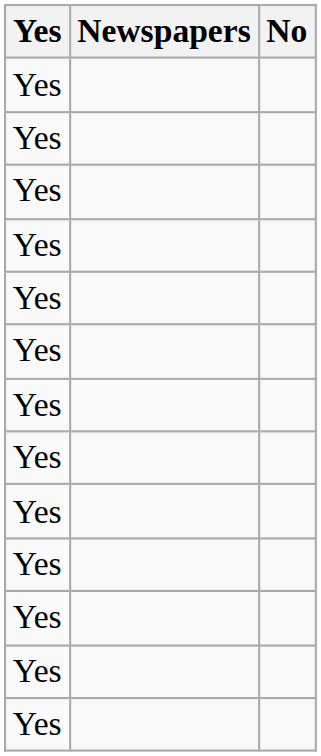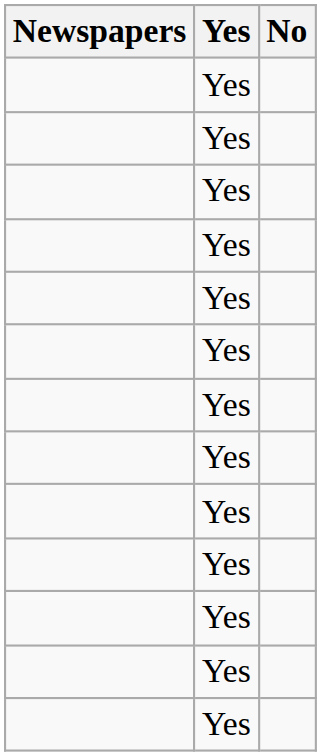columns swapped: (164, 31) <-> (37, 31)
